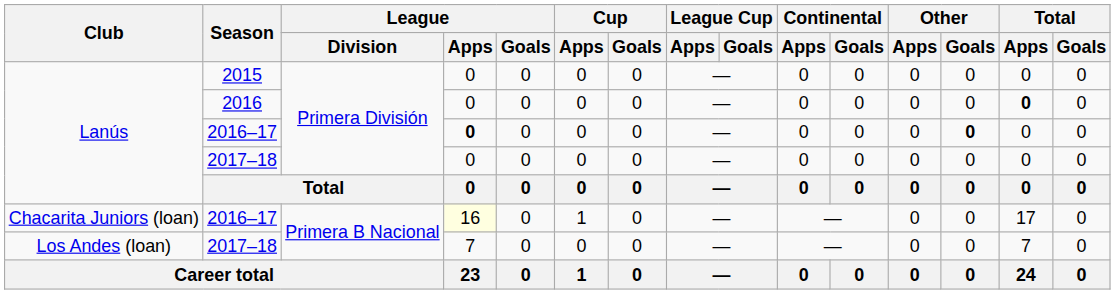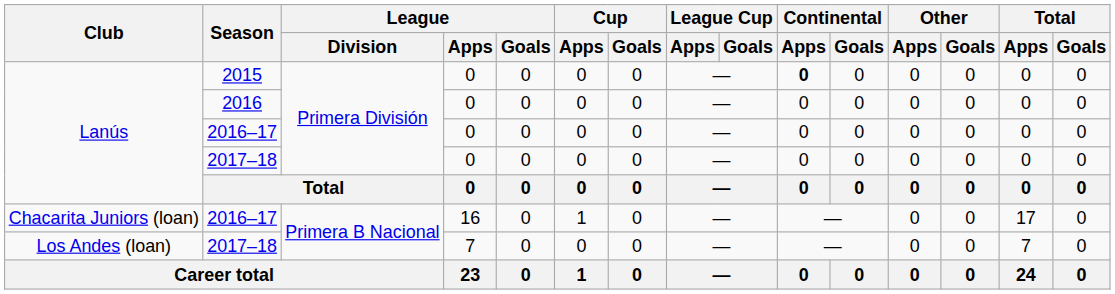(804, 75) normal -> (804, 75) bold
(1026, 103) bold -> (1026, 103) normal
(470, 132) bold -> (470, 132) normal
(970, 132) bold -> (970, 132) normal
(470, 217) lightyellow background -> (470, 217) no background
